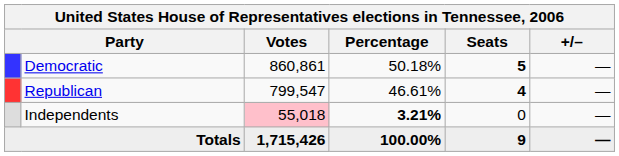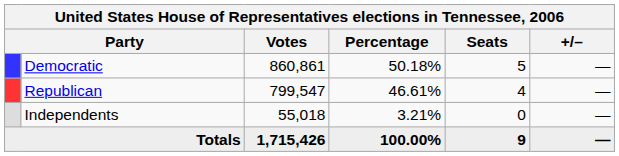(522, 66) bold -> (522, 66) normal
(522, 91) bold -> (522, 91) normal
(302, 115) pink background -> (302, 115) no background
(419, 115) bold -> (419, 115) normal
